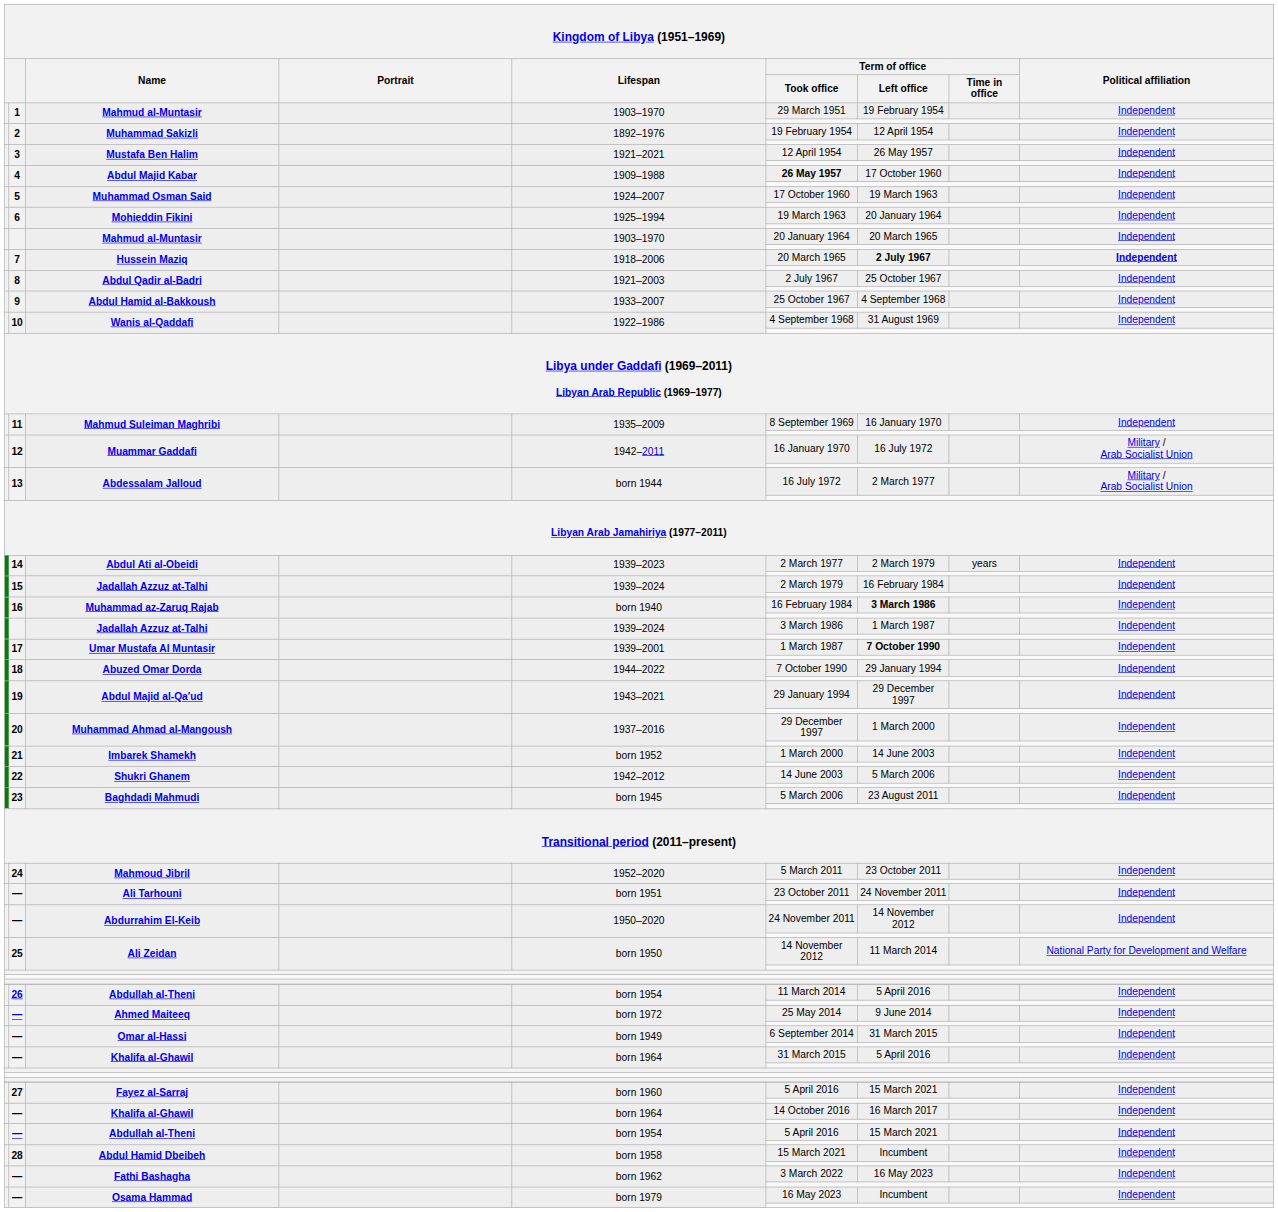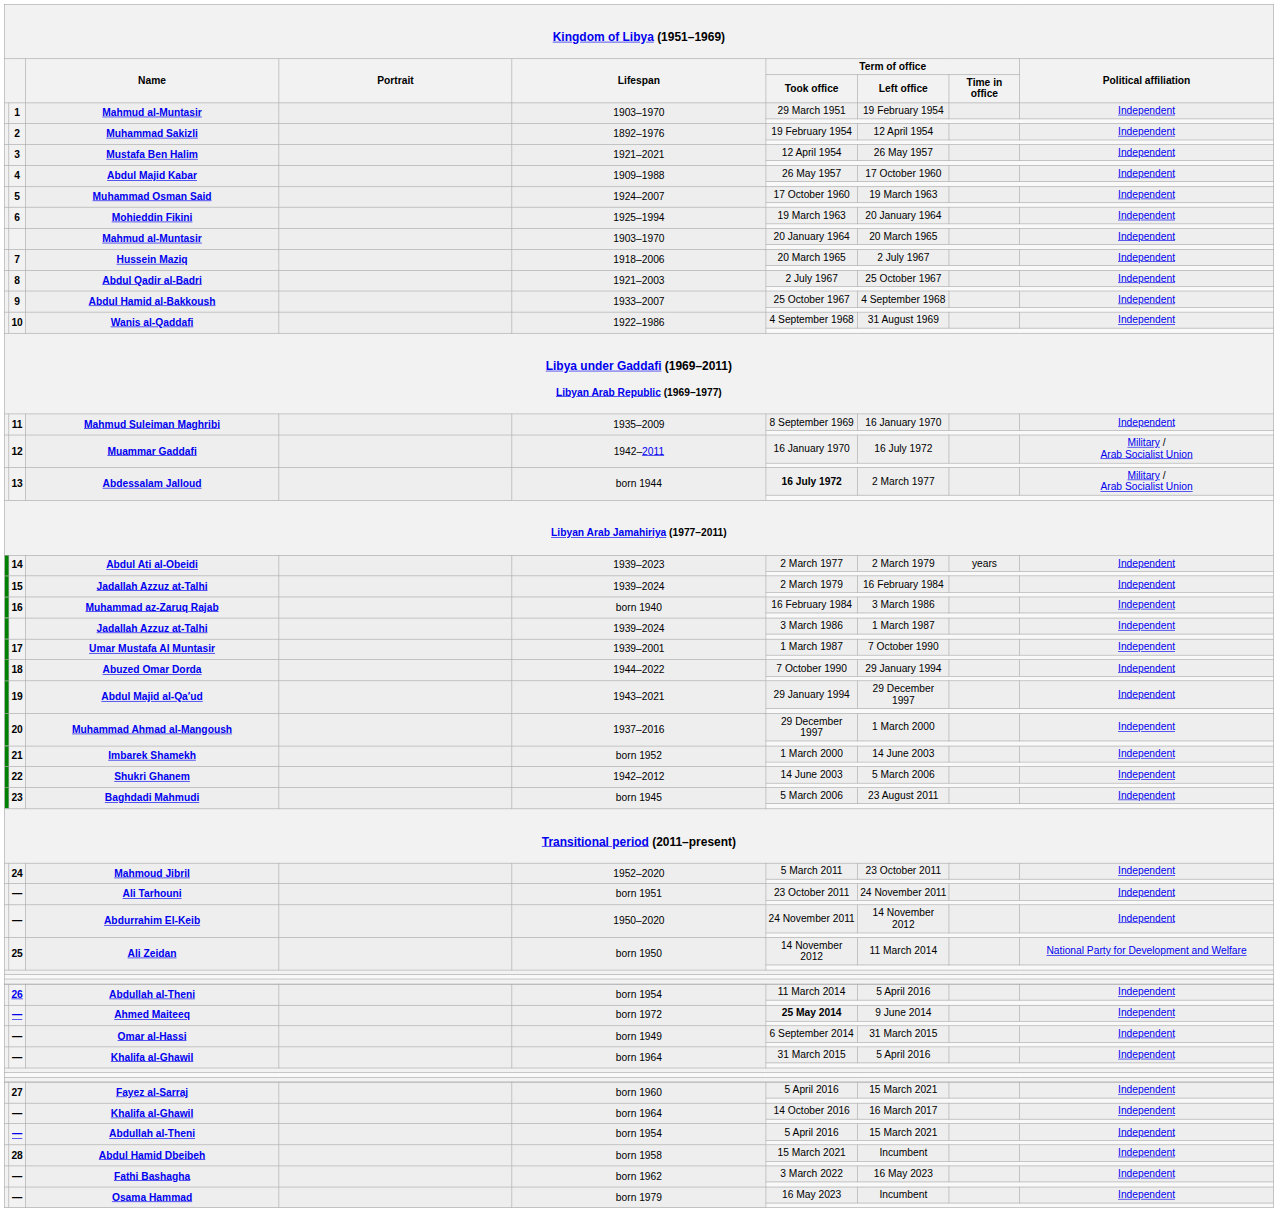(812, 173) bold -> (812, 173) normal
(903, 257) bold -> (903, 257) normal
(1147, 257) bold -> (1147, 257) normal
(812, 481) normal -> (812, 481) bold
(903, 605) bold -> (903, 605) normal
(903, 647) bold -> (903, 647) normal
(812, 1013) normal -> (812, 1013) bold
